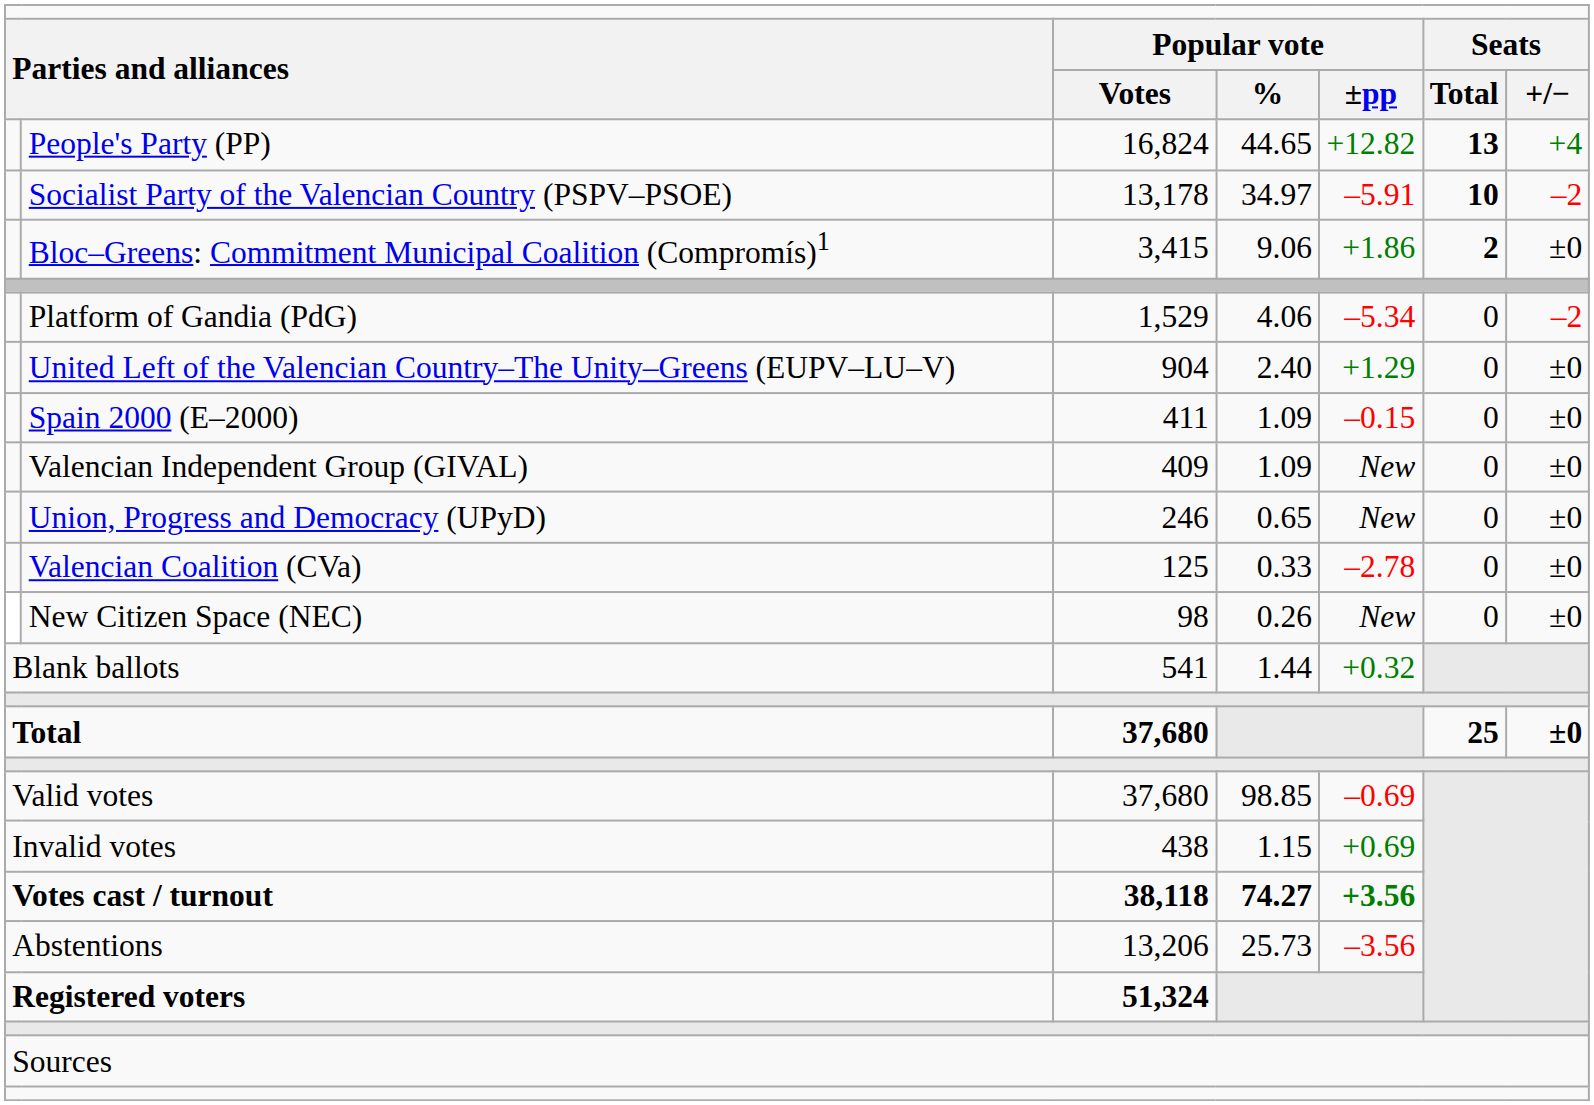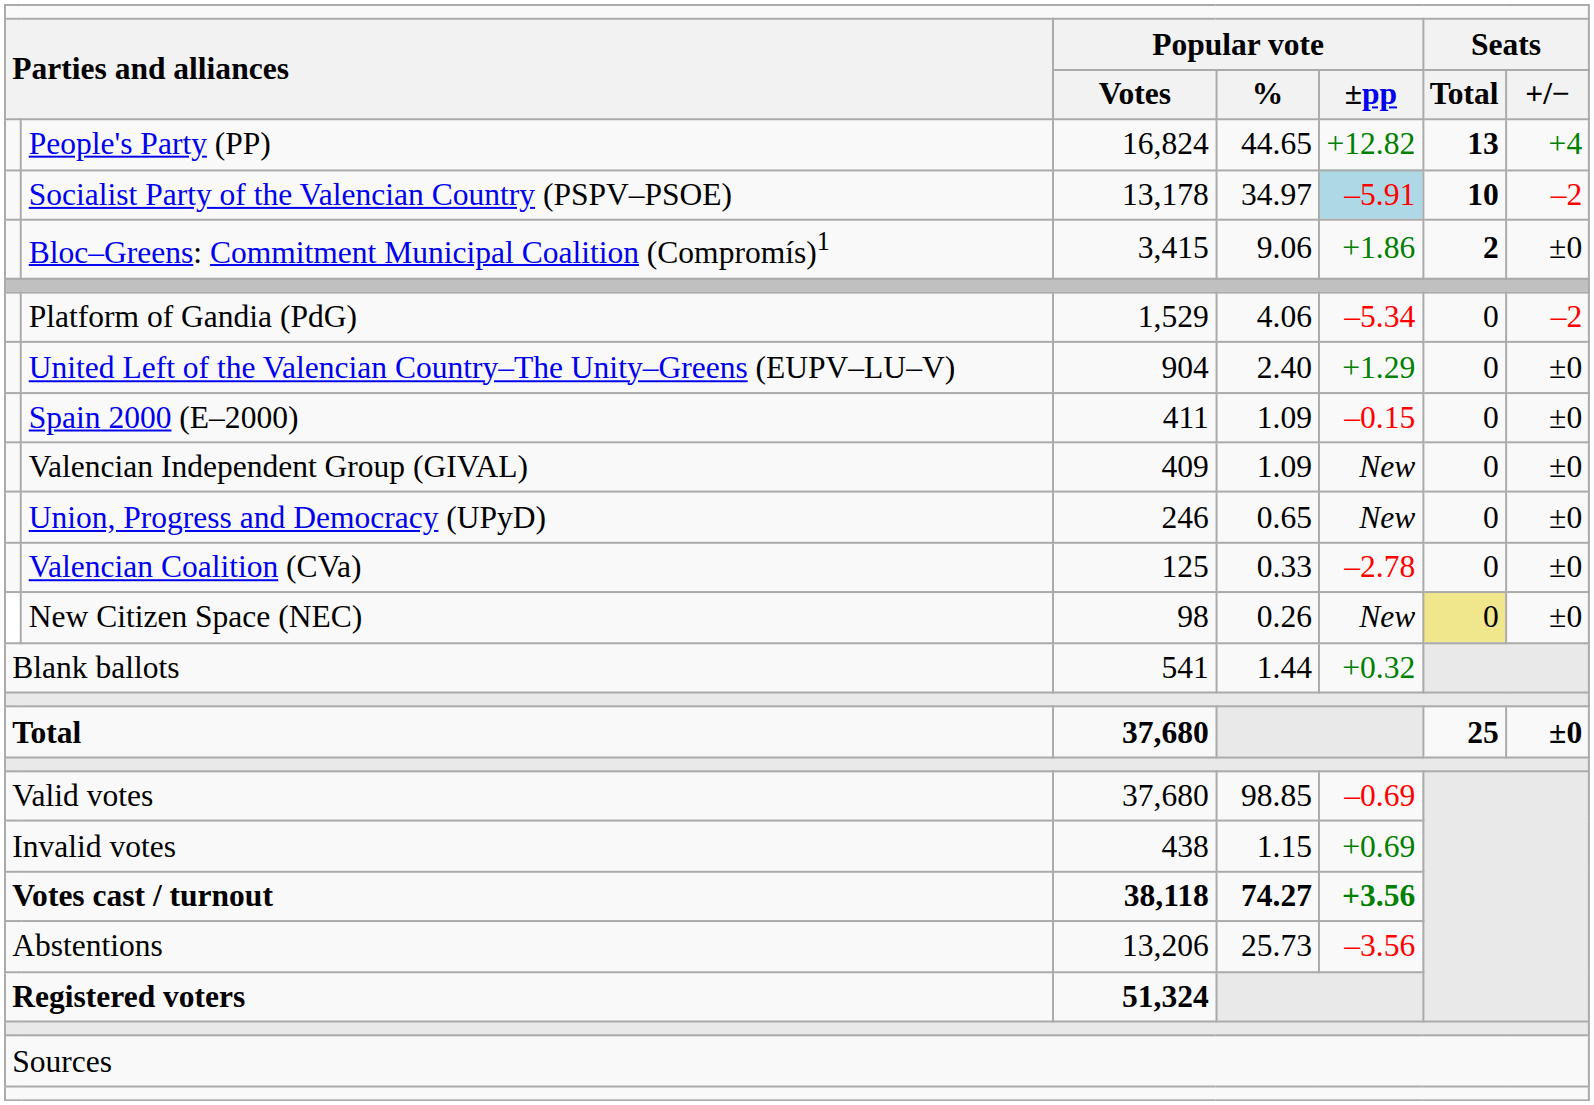(1380, 193) no background -> (1380, 193) lightblue background
(1491, 616) no background -> (1491, 616) khaki background
